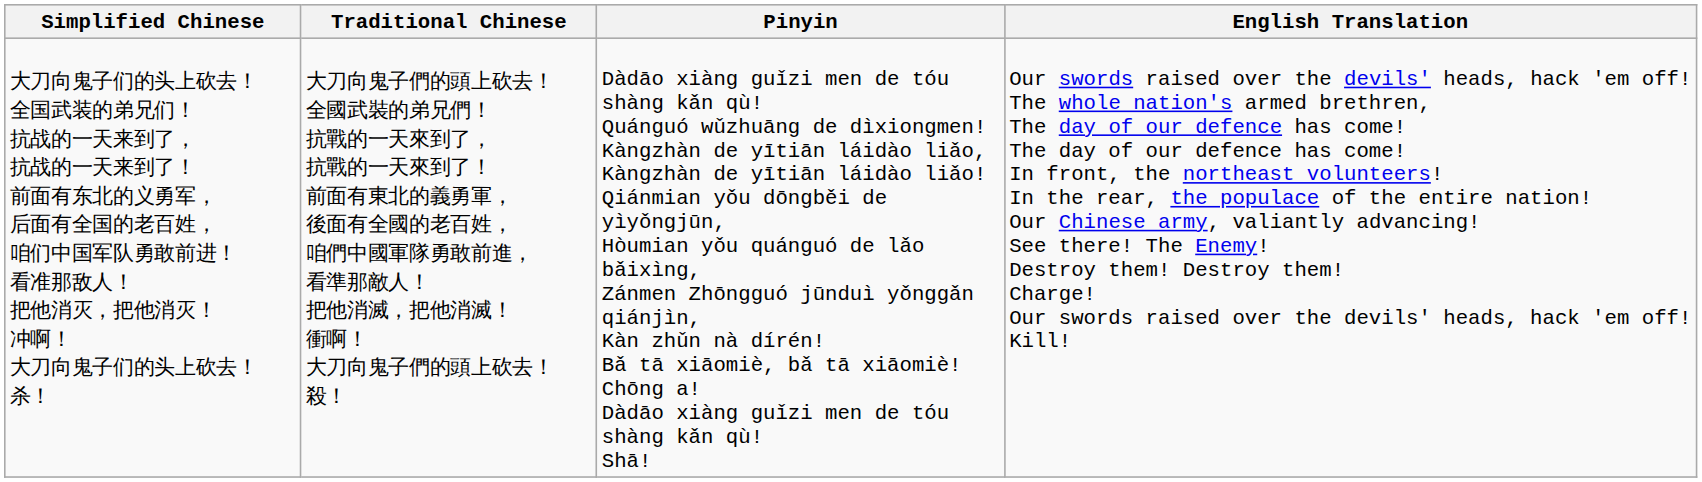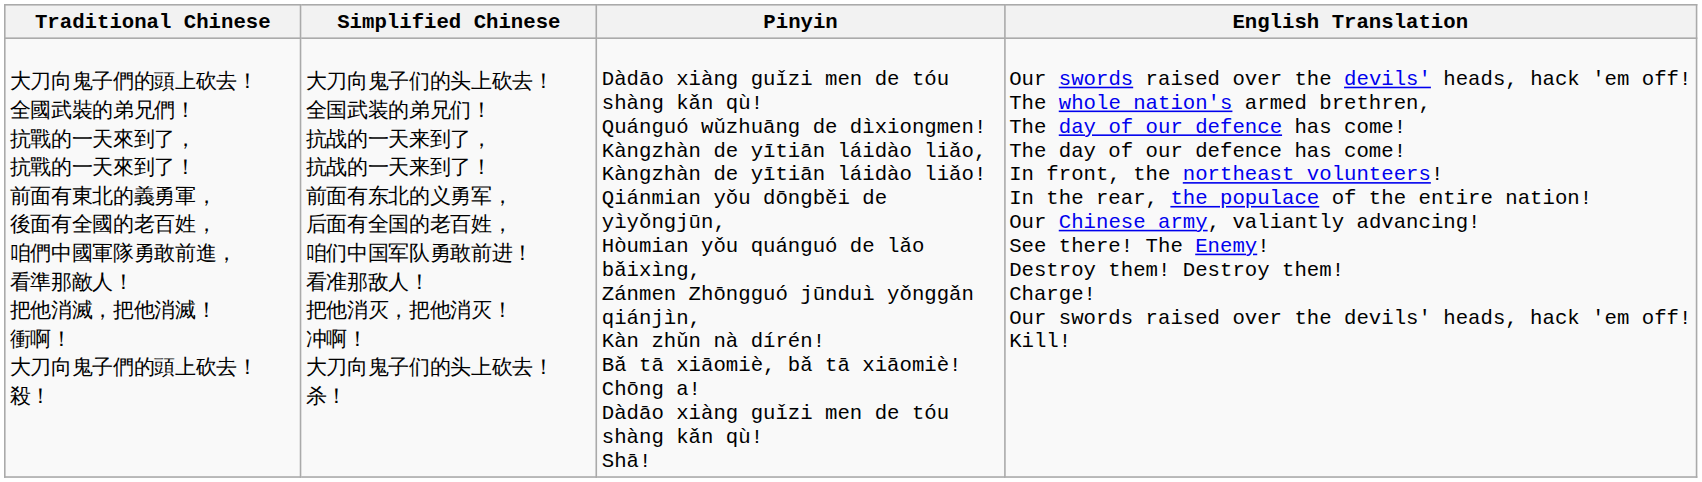columns swapped: (153, 22) <-> (449, 22)
